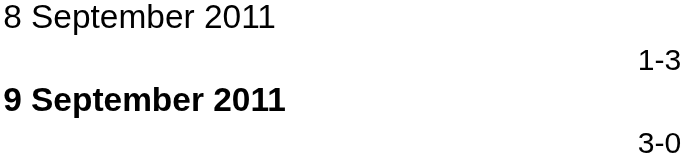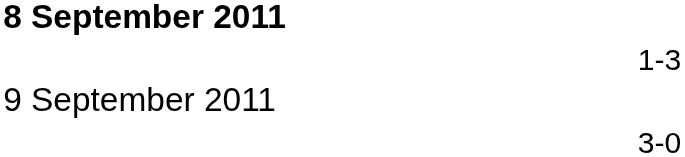(140, 16) normal -> (144, 16) bold
(144, 100) bold -> (140, 100) normal
